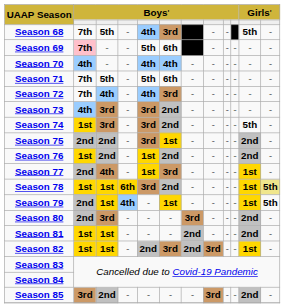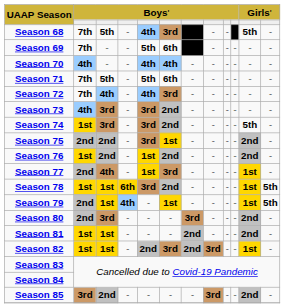(85, 48) pink background -> (85, 48) no background
(270, 187) khaki background -> (270, 187) no background
